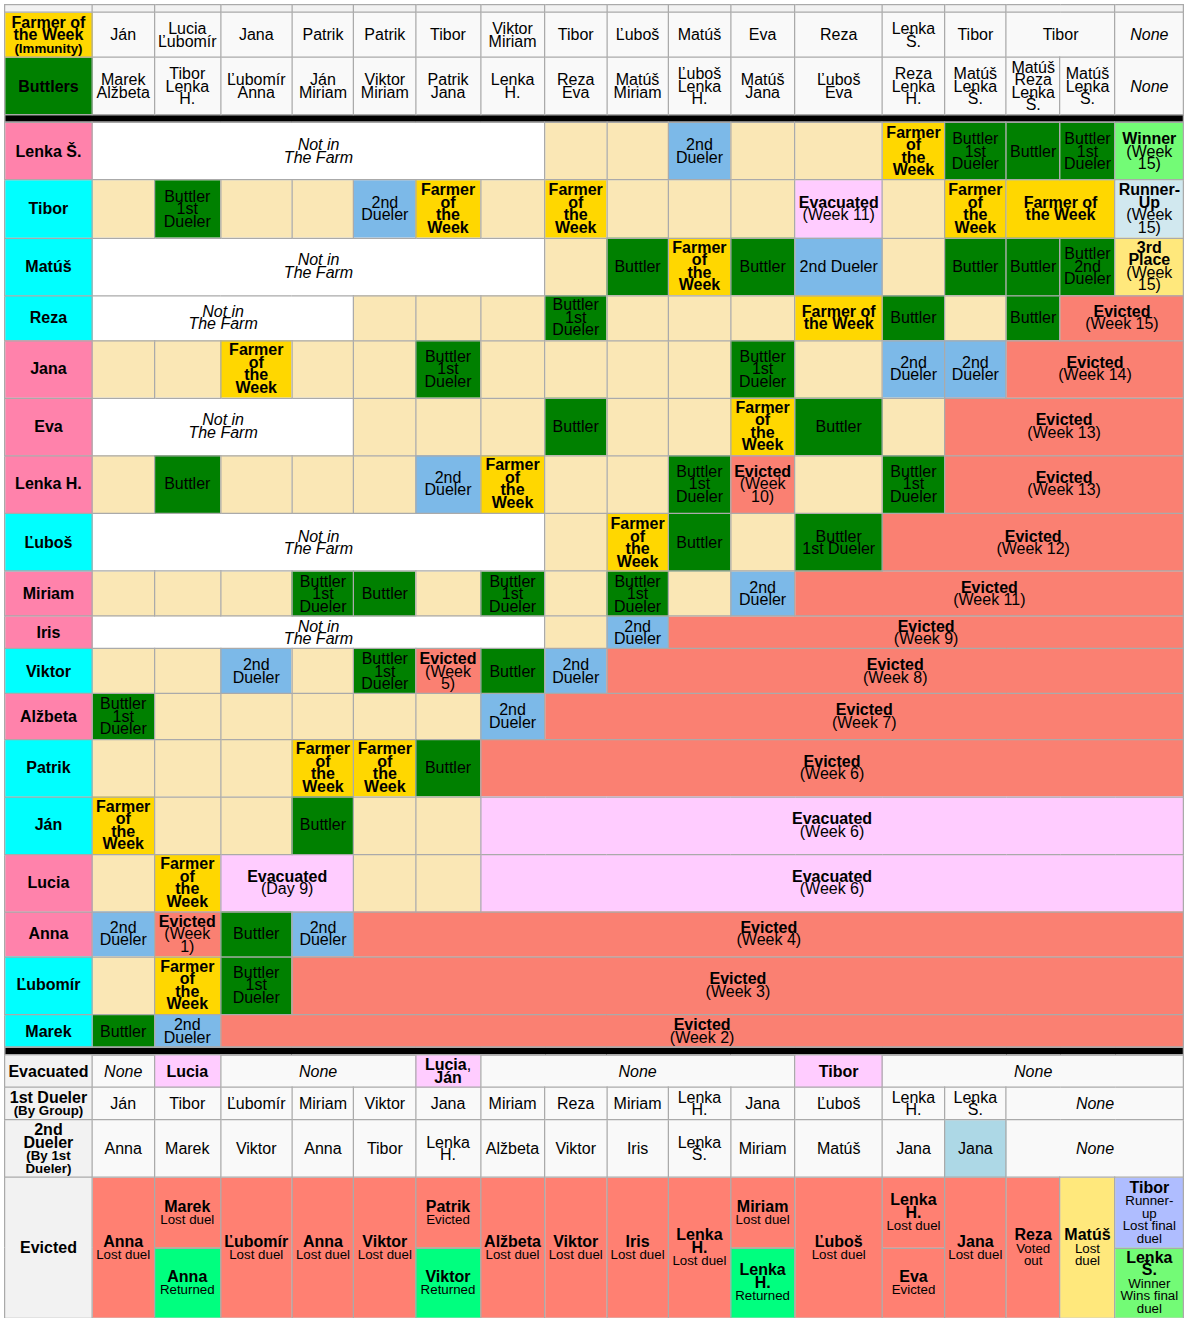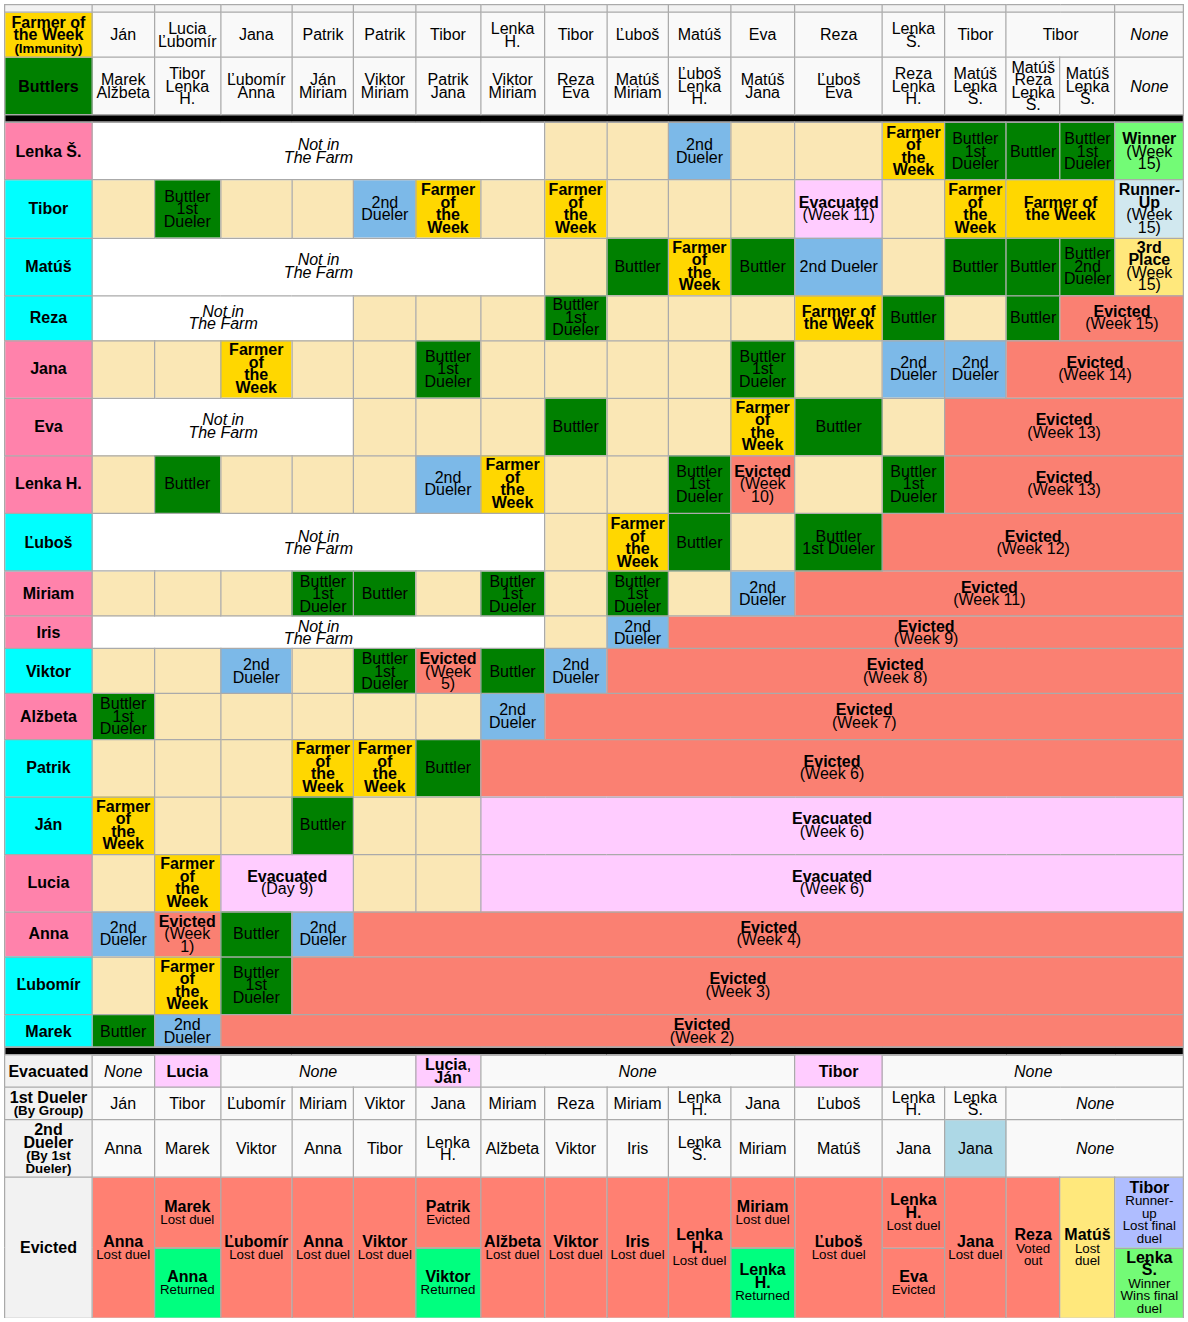(513, 34) Viktor Miriam -> (513, 34) Lenka H.
(513, 85) Lenka H. -> (513, 85) Viktor Miriam
